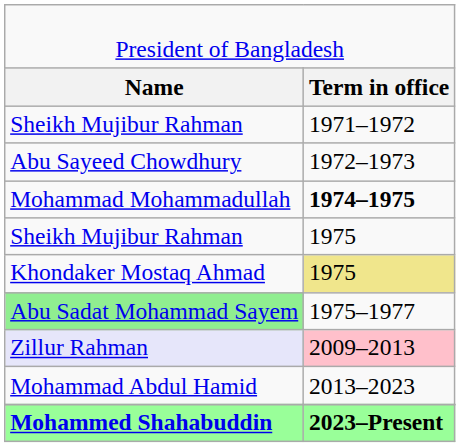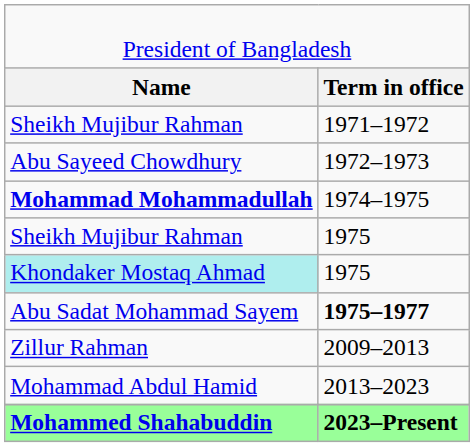(150, 198) normal -> (161, 198) bold
(362, 198) bold -> (376, 198) normal
(138, 273) no background -> (138, 273) paleturquoise background
(333, 273) khaki background -> (347, 273) no background
(154, 310) lightgreen background -> (154, 310) no background
(362, 310) normal -> (376, 310) bold
(79, 348) lavender background -> (79, 348) no background
(362, 348) pink background -> (376, 348) no background
